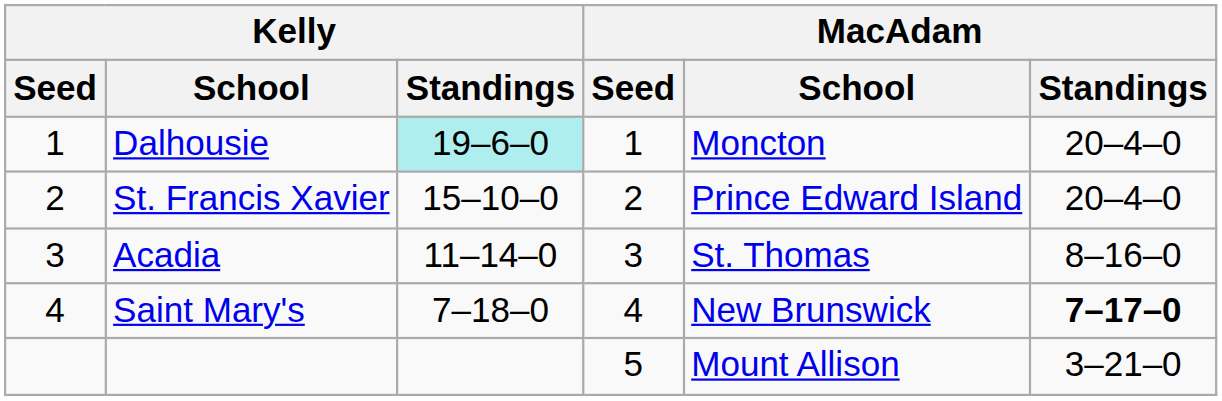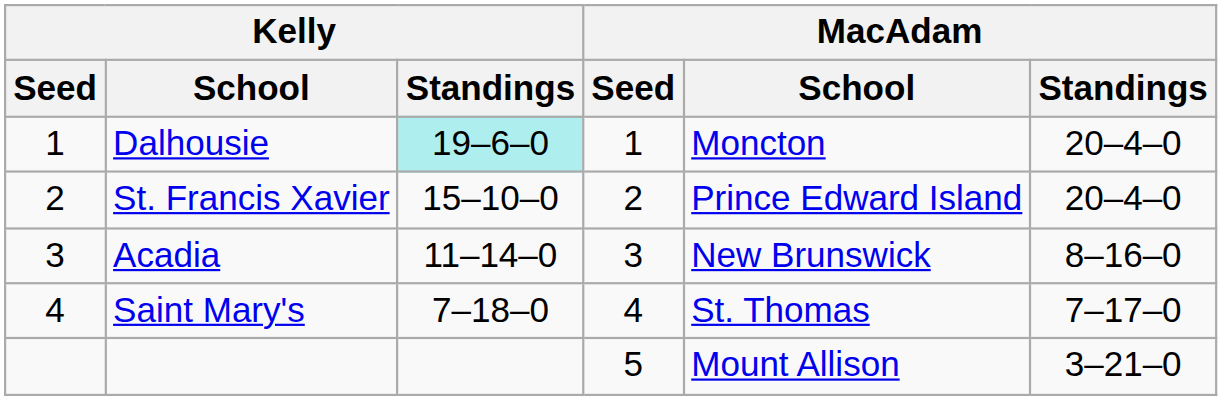(780, 254) St. Thomas -> (811, 254) New Brunswick
(811, 310) New Brunswick -> (780, 310) St. Thomas
(1123, 310) bold -> (1123, 310) normal
